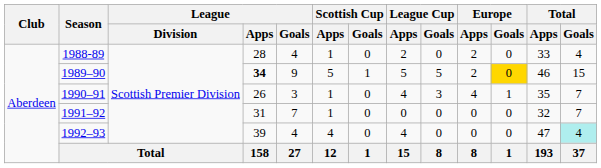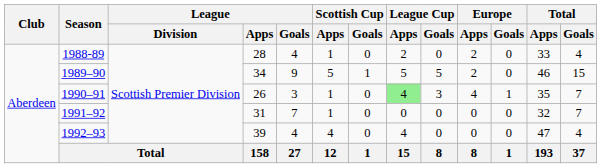(260, 73) bold -> (260, 73) normal
(509, 73) gold background -> (509, 73) no background
(404, 93) no background -> (404, 93) lightgreen background
(579, 133) paleturquoise background -> (579, 133) no background
